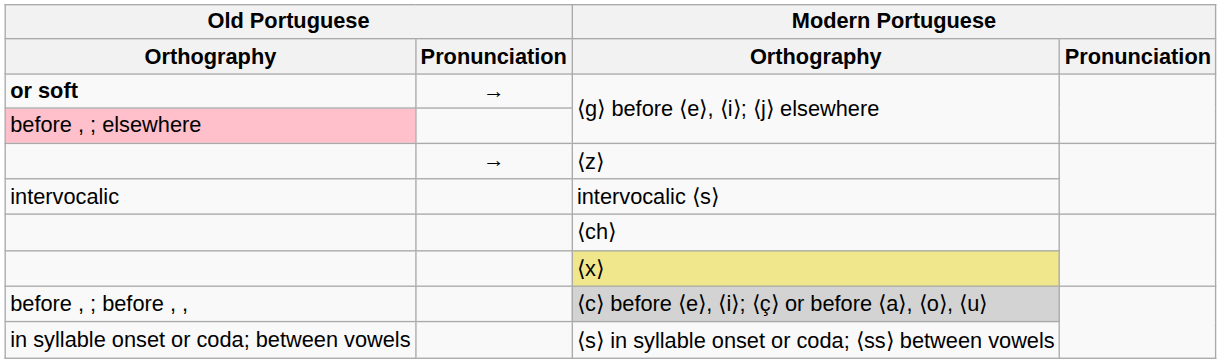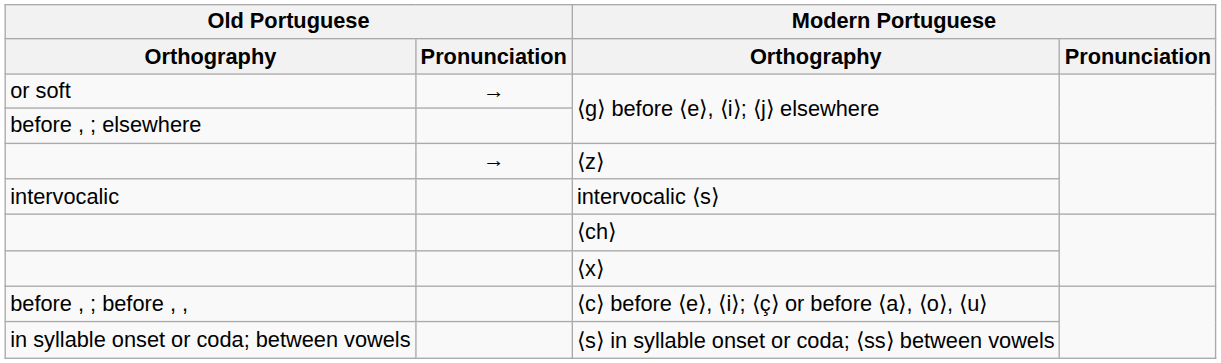(44, 90) bold -> (40, 90) normal
(106, 125) pink background -> (106, 125) no background
(591, 268) khaki background -> (591, 268) no background
(782, 304) lightgrey background -> (782, 304) no background
